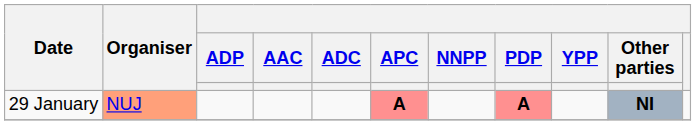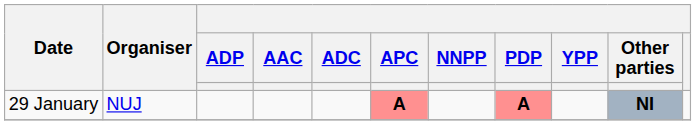(124, 104) lightsalmon background -> (124, 104) no background
